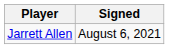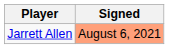(119, 33) no background -> (119, 33) lightsalmon background
